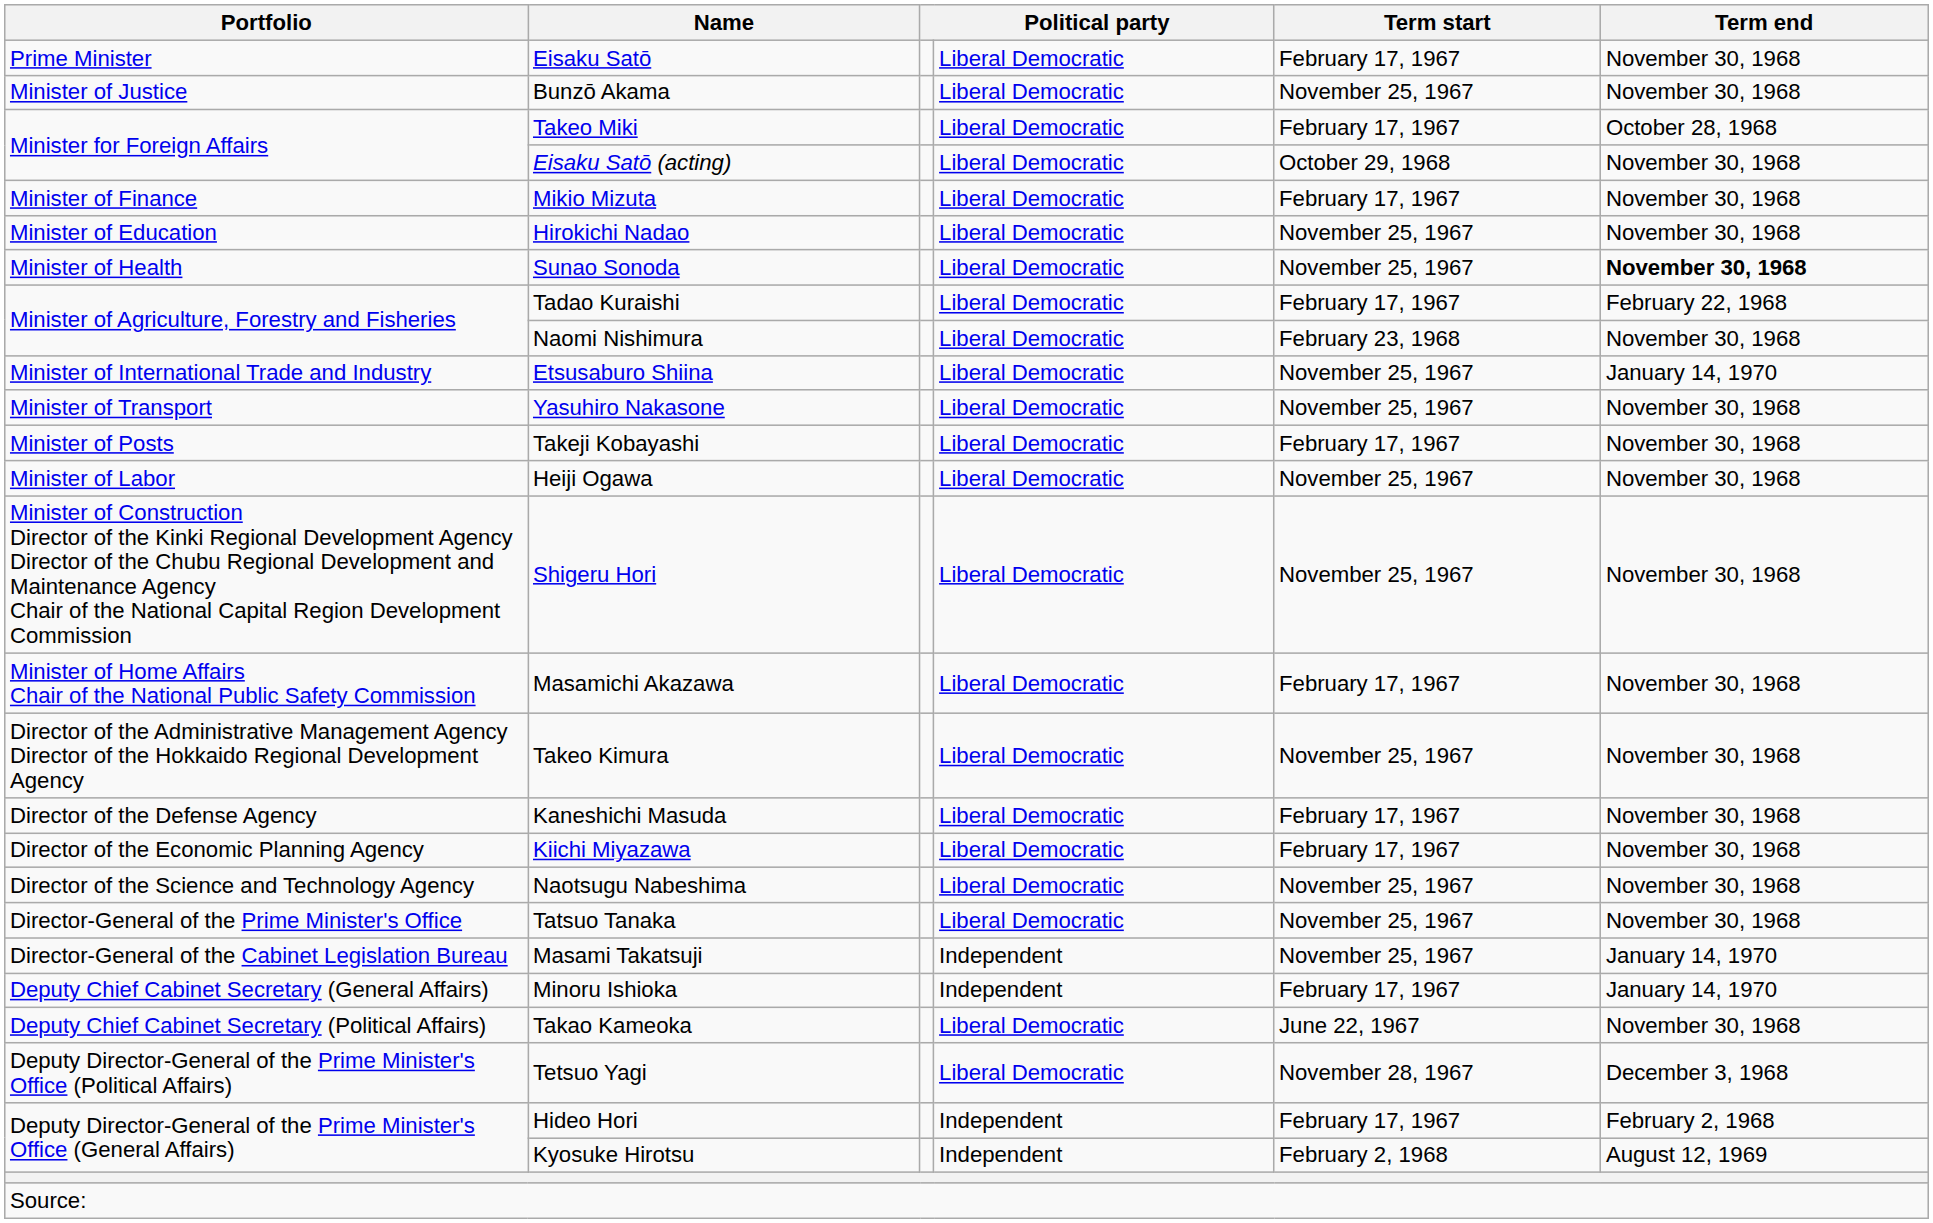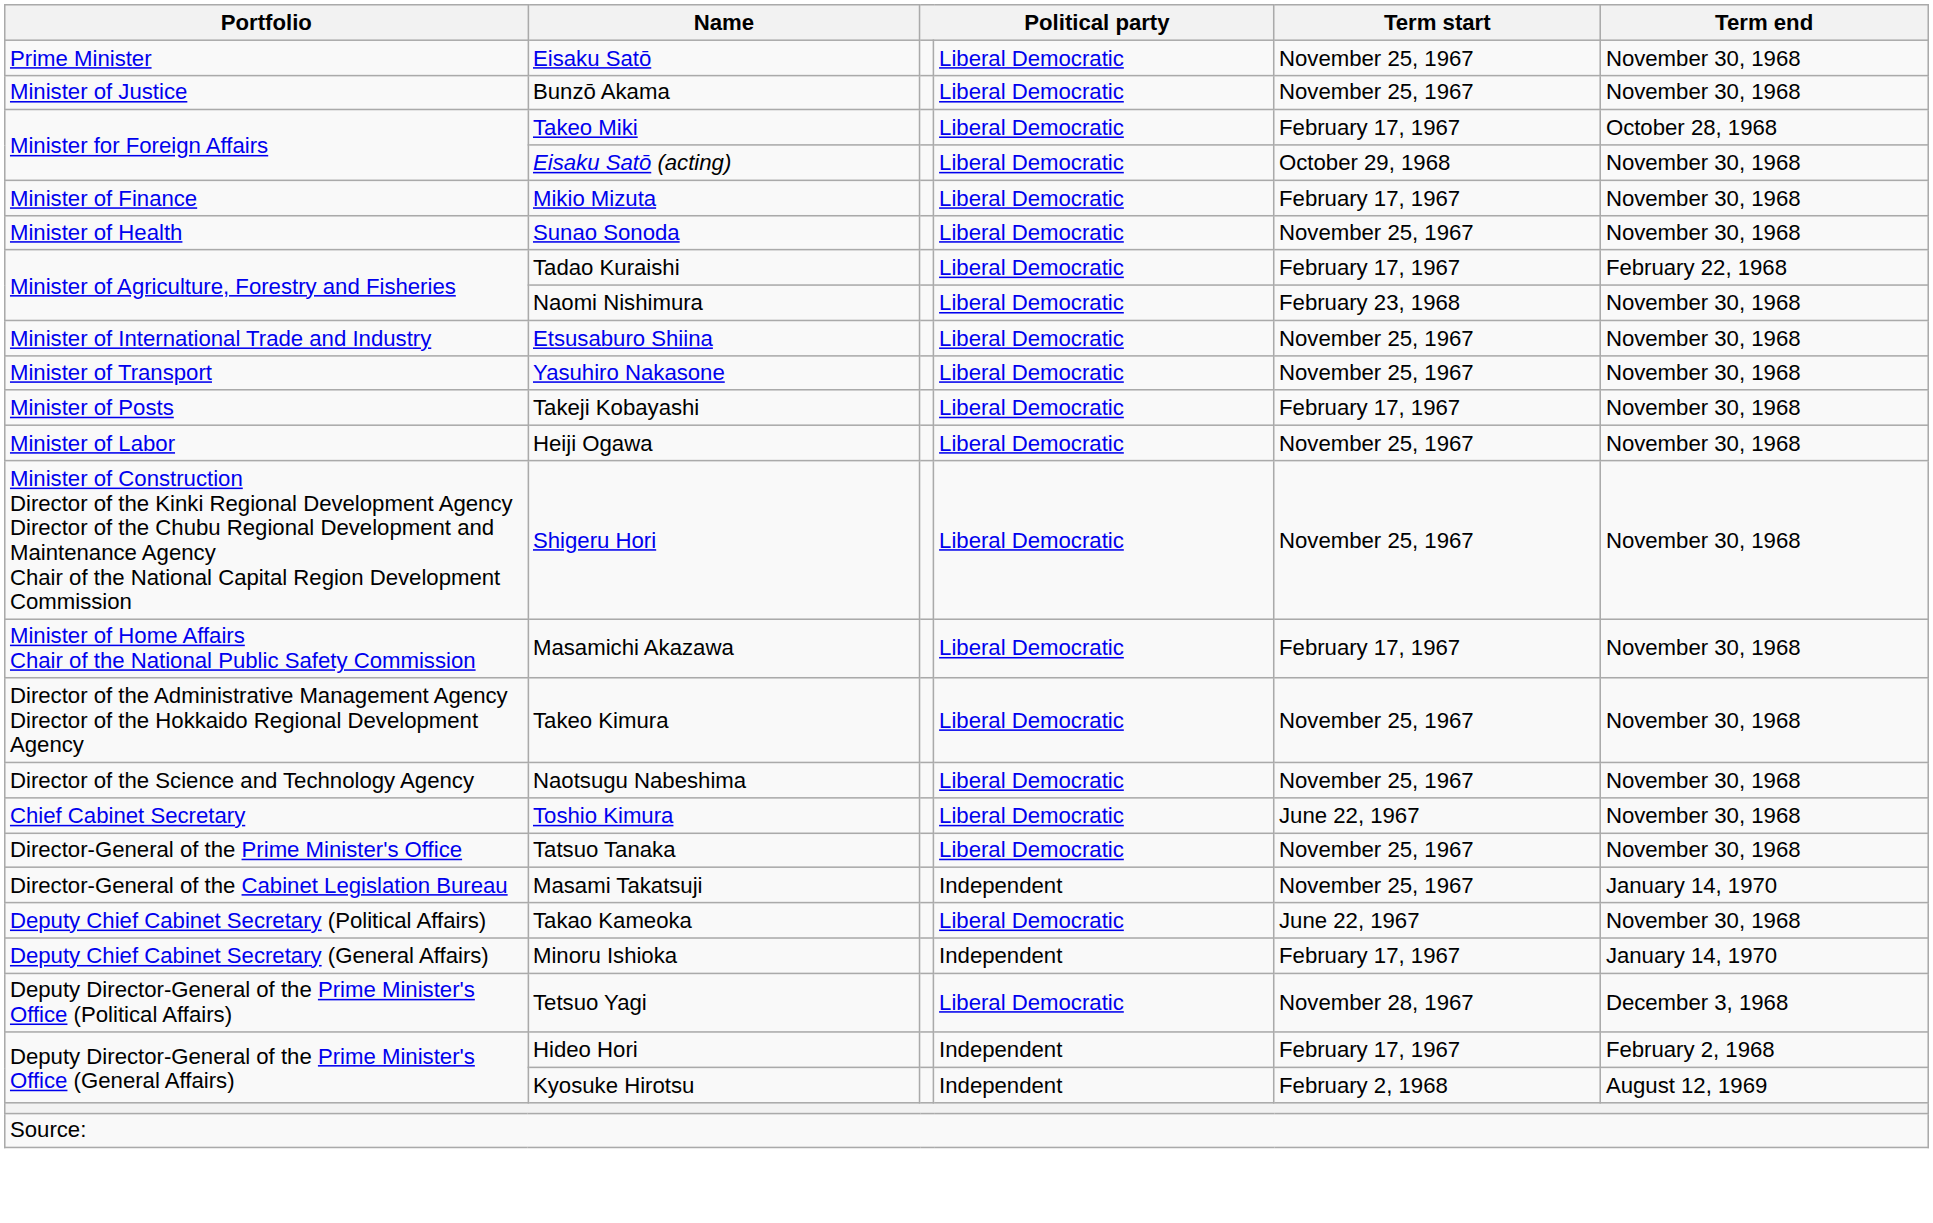(1370, 58) February 17, 1967 -> (1376, 58) November 25, 1967
- row: (611, 233)
(1706, 268) bold -> (1703, 233) normal
(1692, 373) January 14, 1970 -> (1703, 338) November 30, 1968
- row: (630, 815)
- row: (612, 850)
+ row: (603, 815)
rows swapped: (612, 1026) <-> (605, 991)
